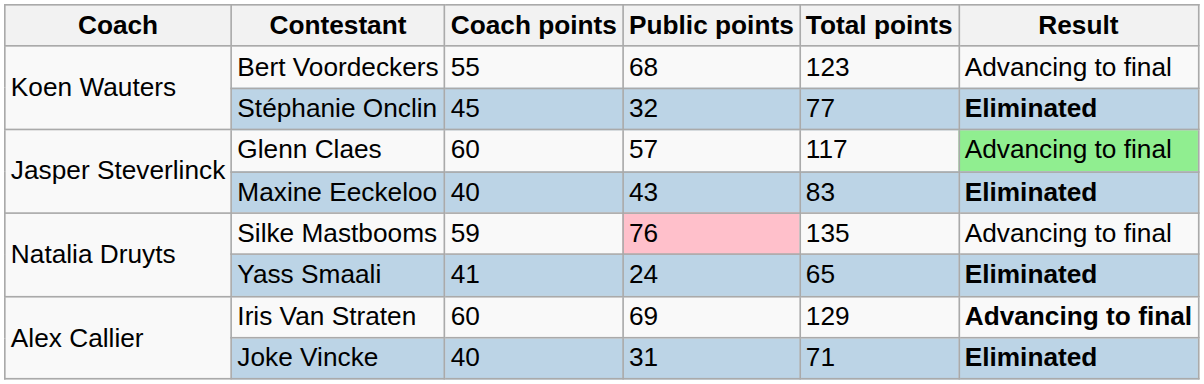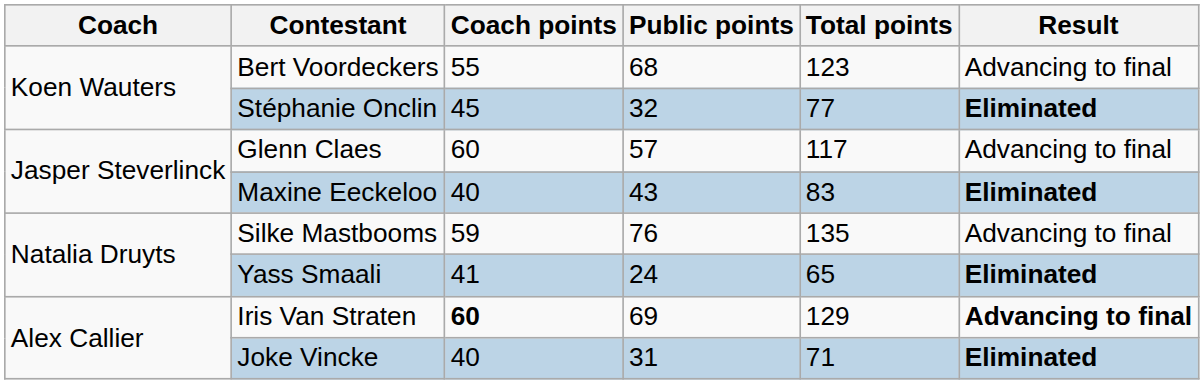(1068, 150) lightgreen background -> (1068, 150) no background
(644, 233) pink background -> (644, 233) no background
(465, 316) normal -> (465, 316) bold
